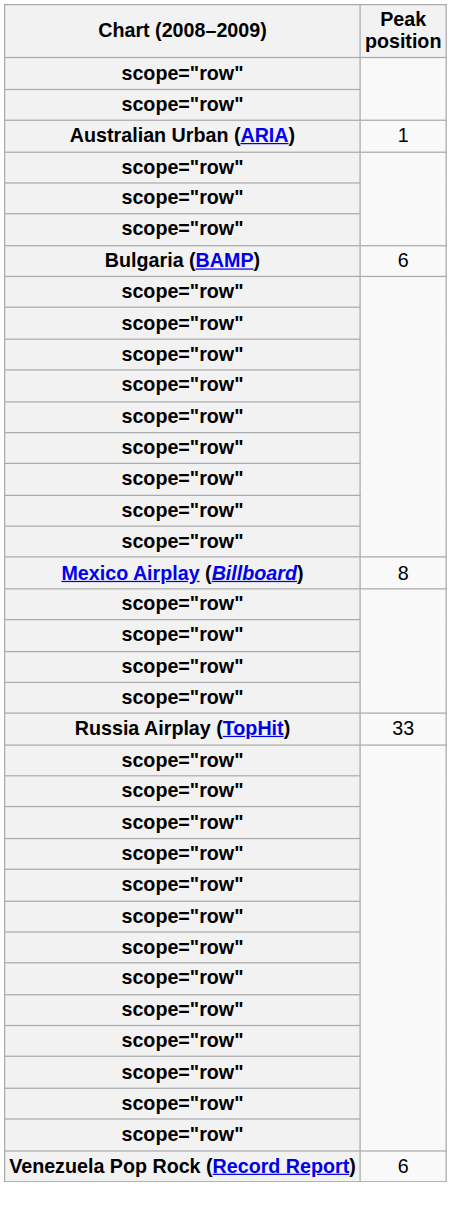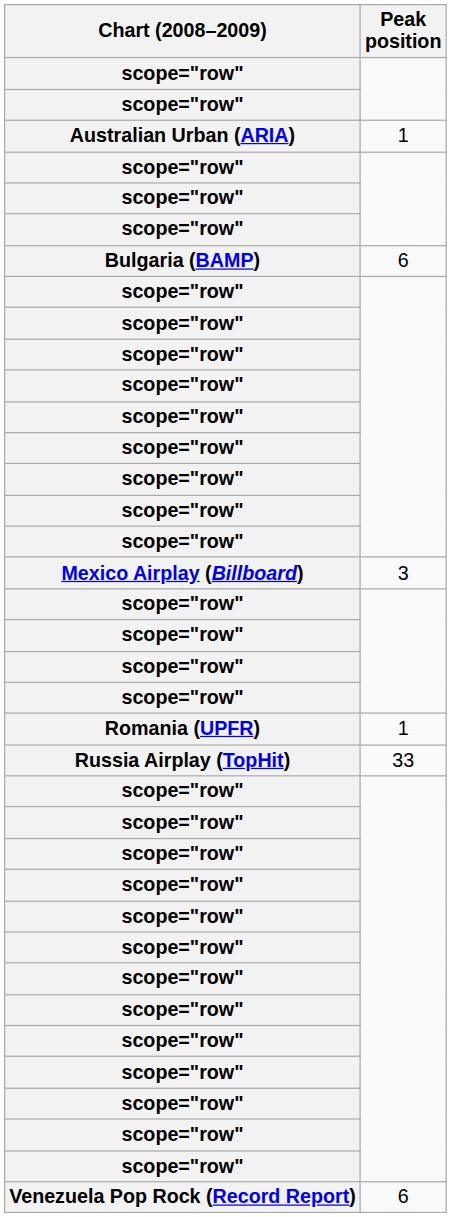(403, 572) 8 -> (403, 572) 3
+ row: (182, 728)
